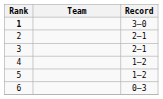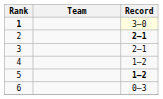(139, 24) no background -> (139, 24) lightyellow background
(139, 37) normal -> (139, 37) bold
(139, 75) normal -> (139, 75) bold
